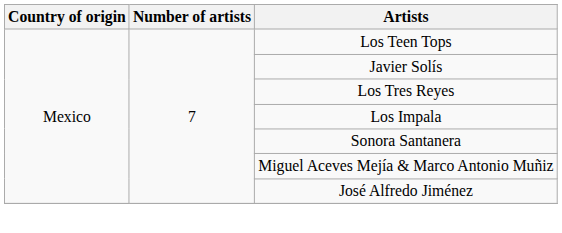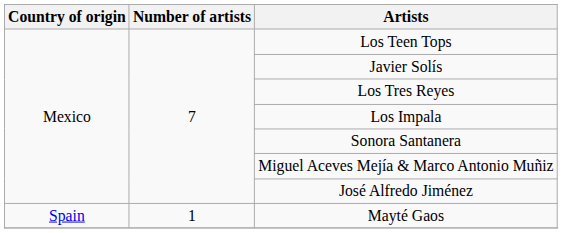+ row: (406, 215)
